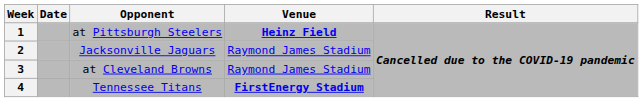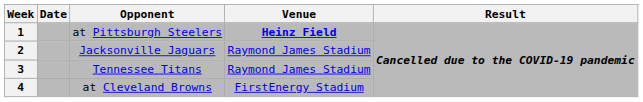(147, 69) at Cleveland Browns -> (147, 69) Tennessee Titans
(147, 87) Tennessee Titans -> (147, 87) at Cleveland Browns
(299, 87) bold -> (299, 87) normal
